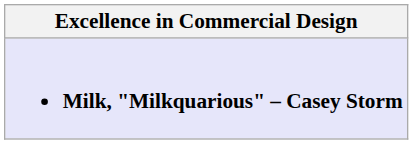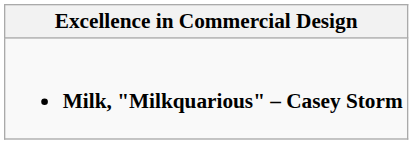(206, 101) lavender background -> (206, 101) no background
